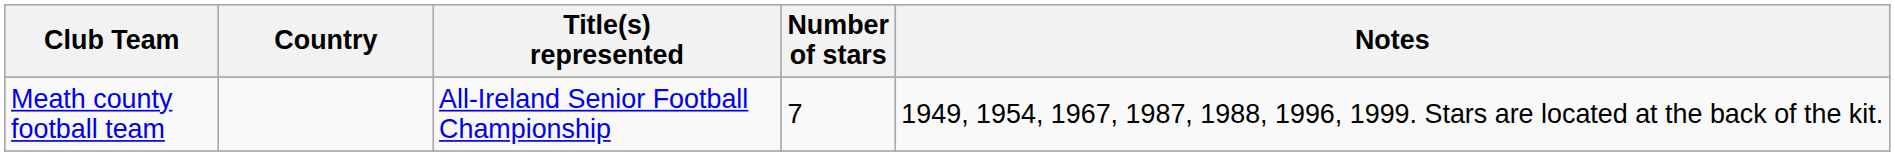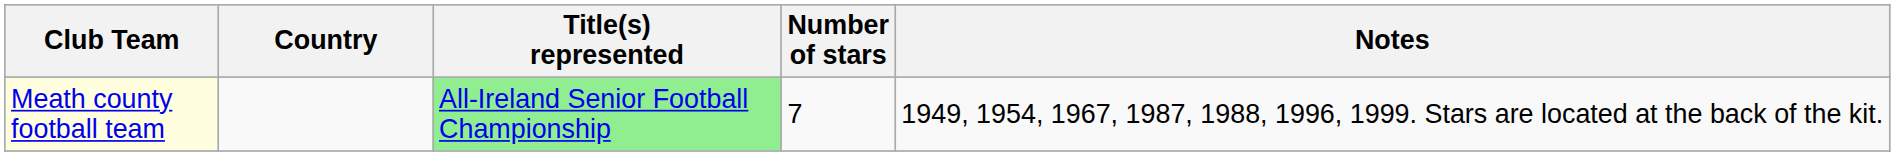(92, 113) no background -> (92, 113) lightyellow background
(594, 113) no background -> (594, 113) lightgreen background
